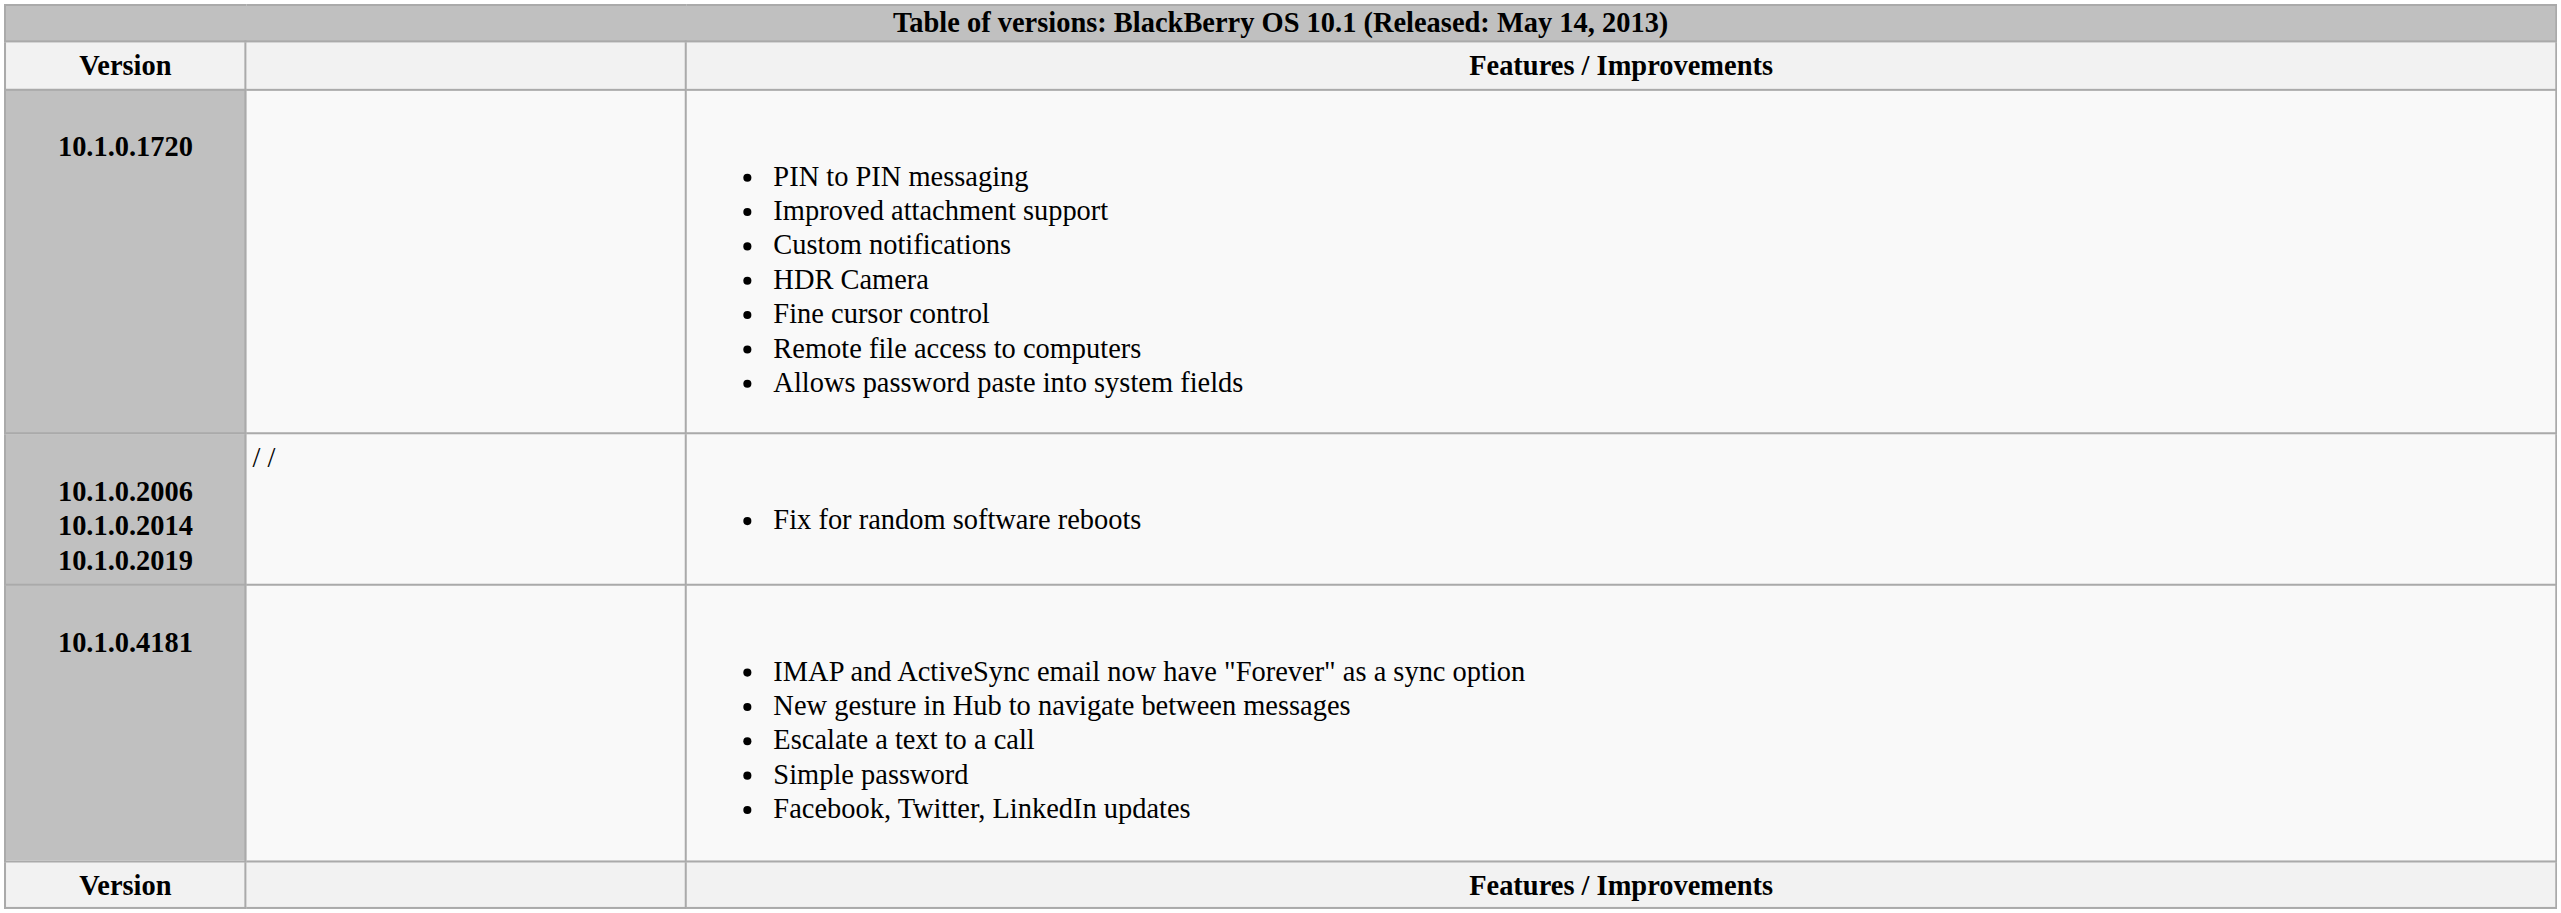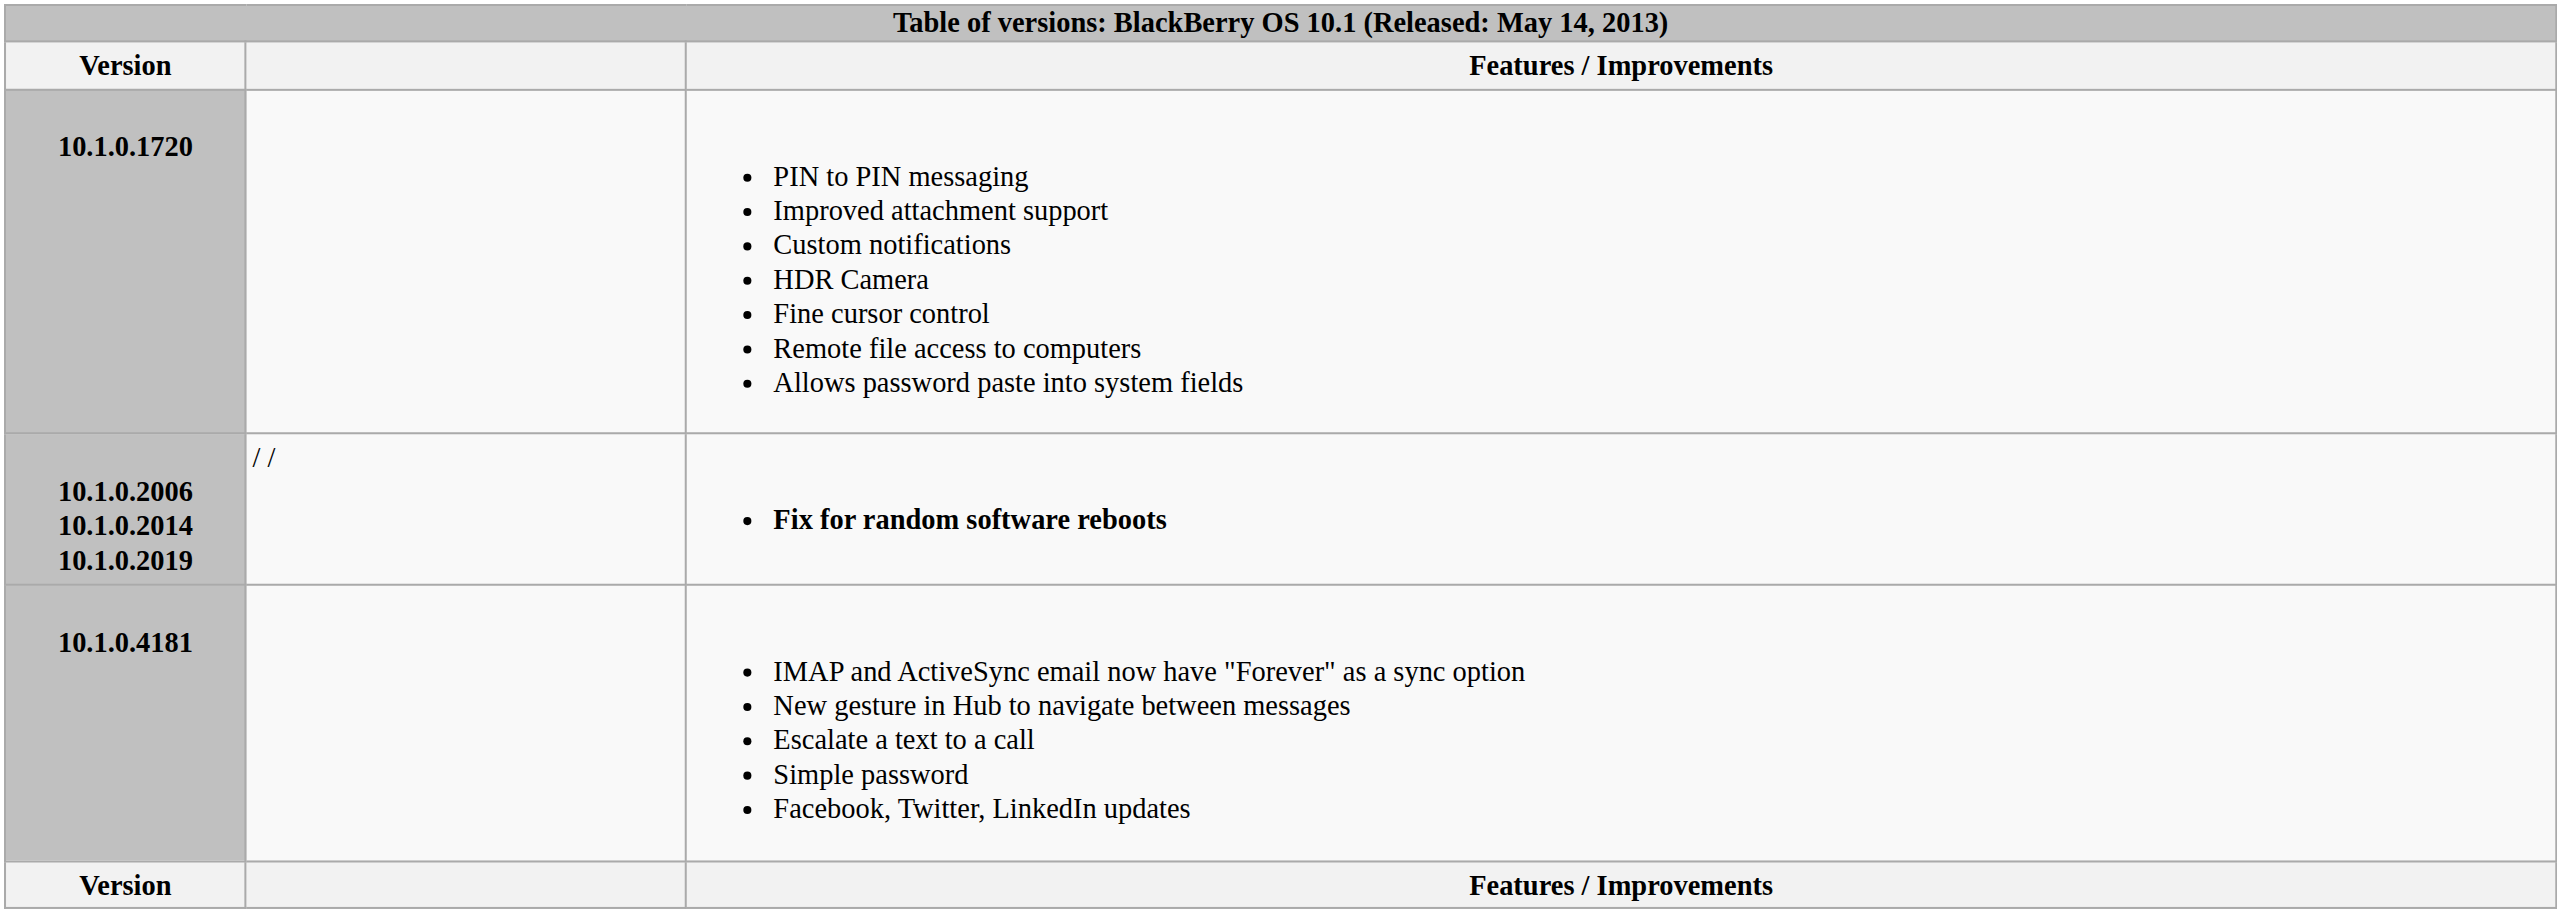(1621, 521) normal -> (1621, 521) bold
